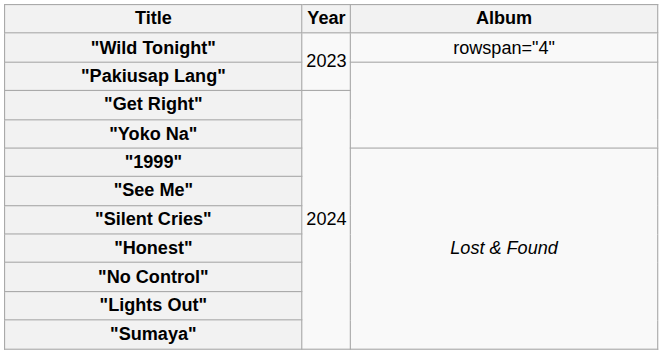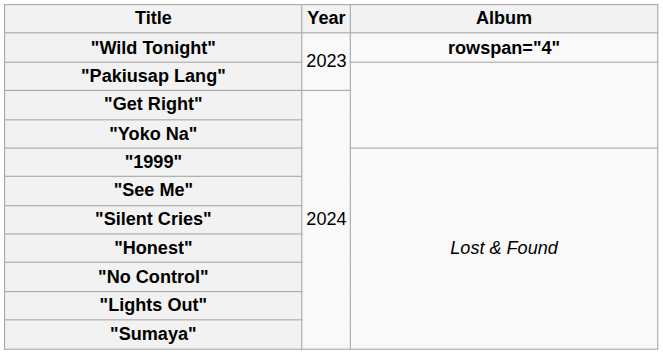(504, 47) normal -> (504, 47) bold
